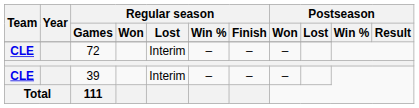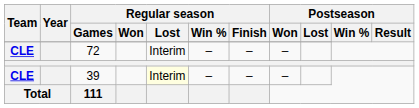(167, 76) no background -> (167, 76) lightyellow background
